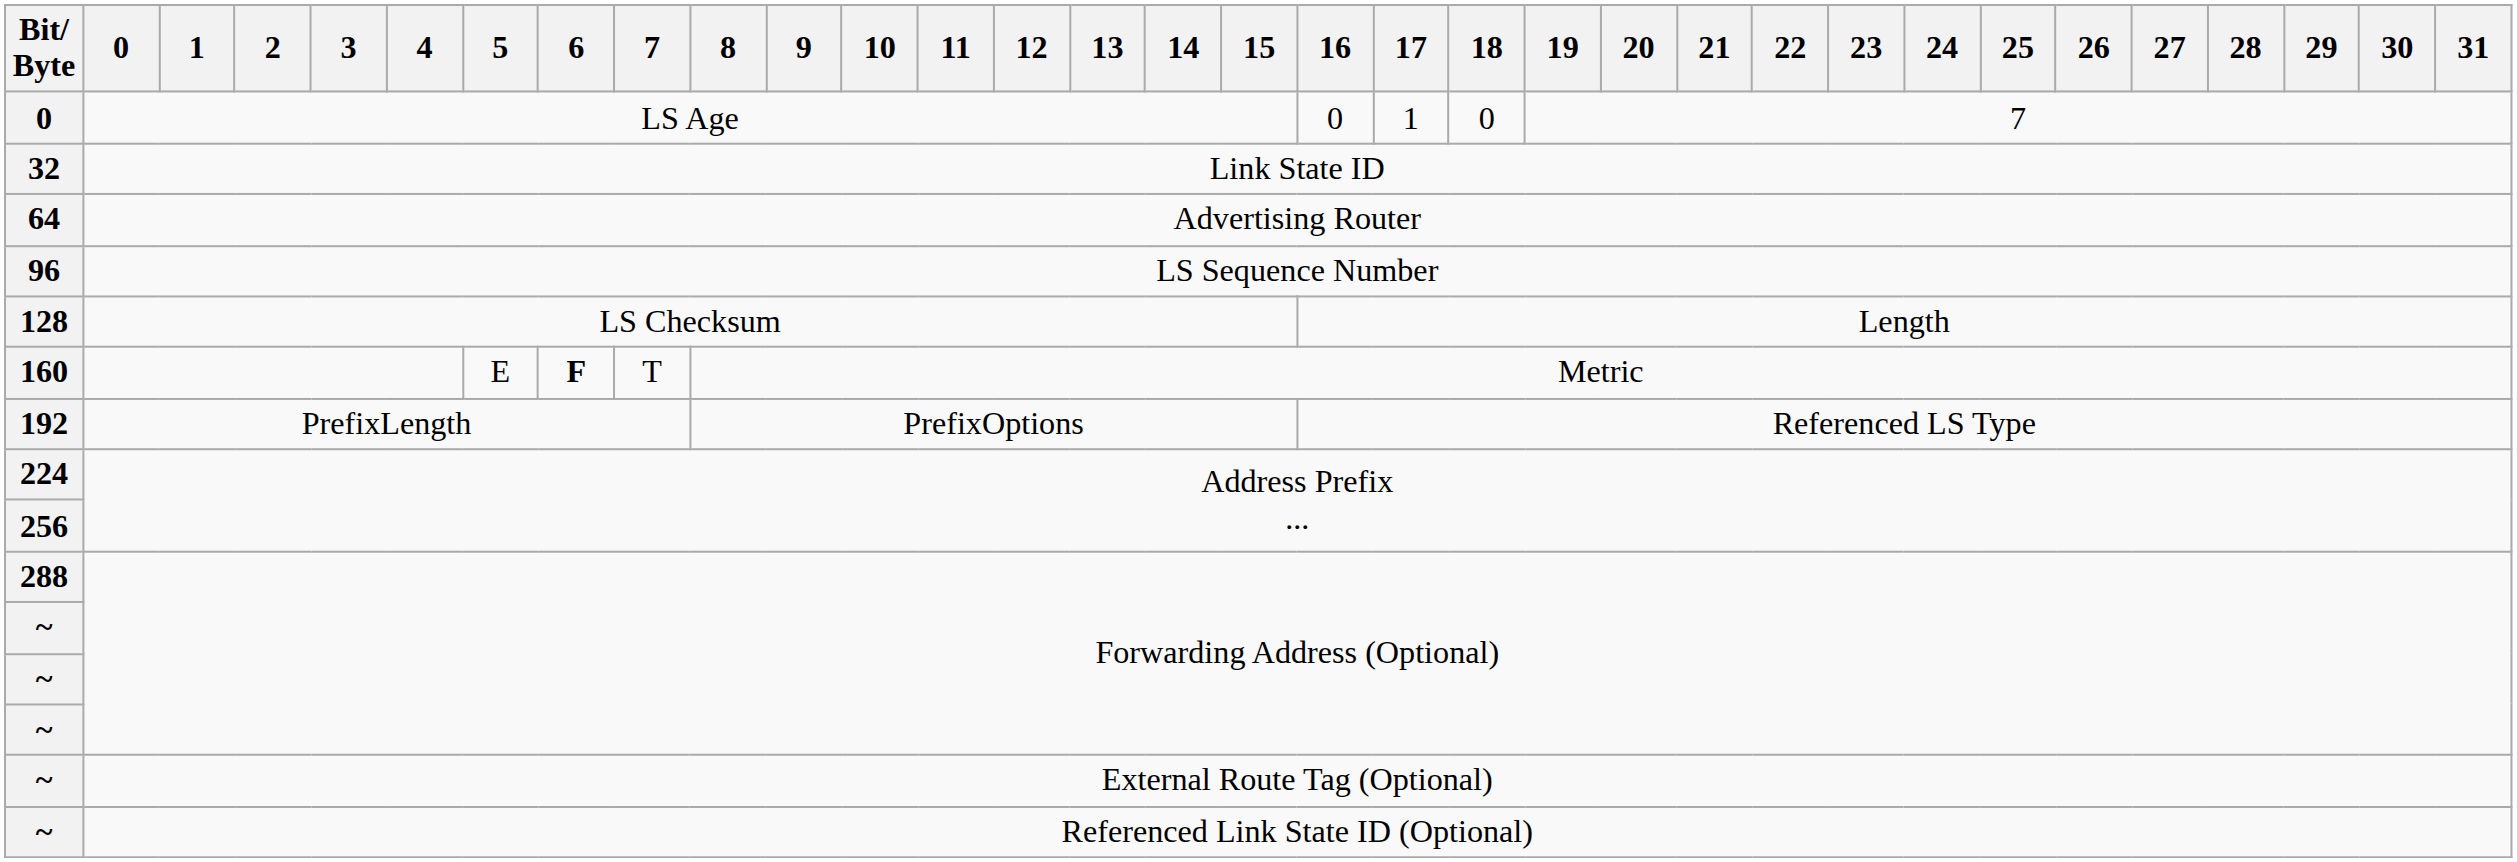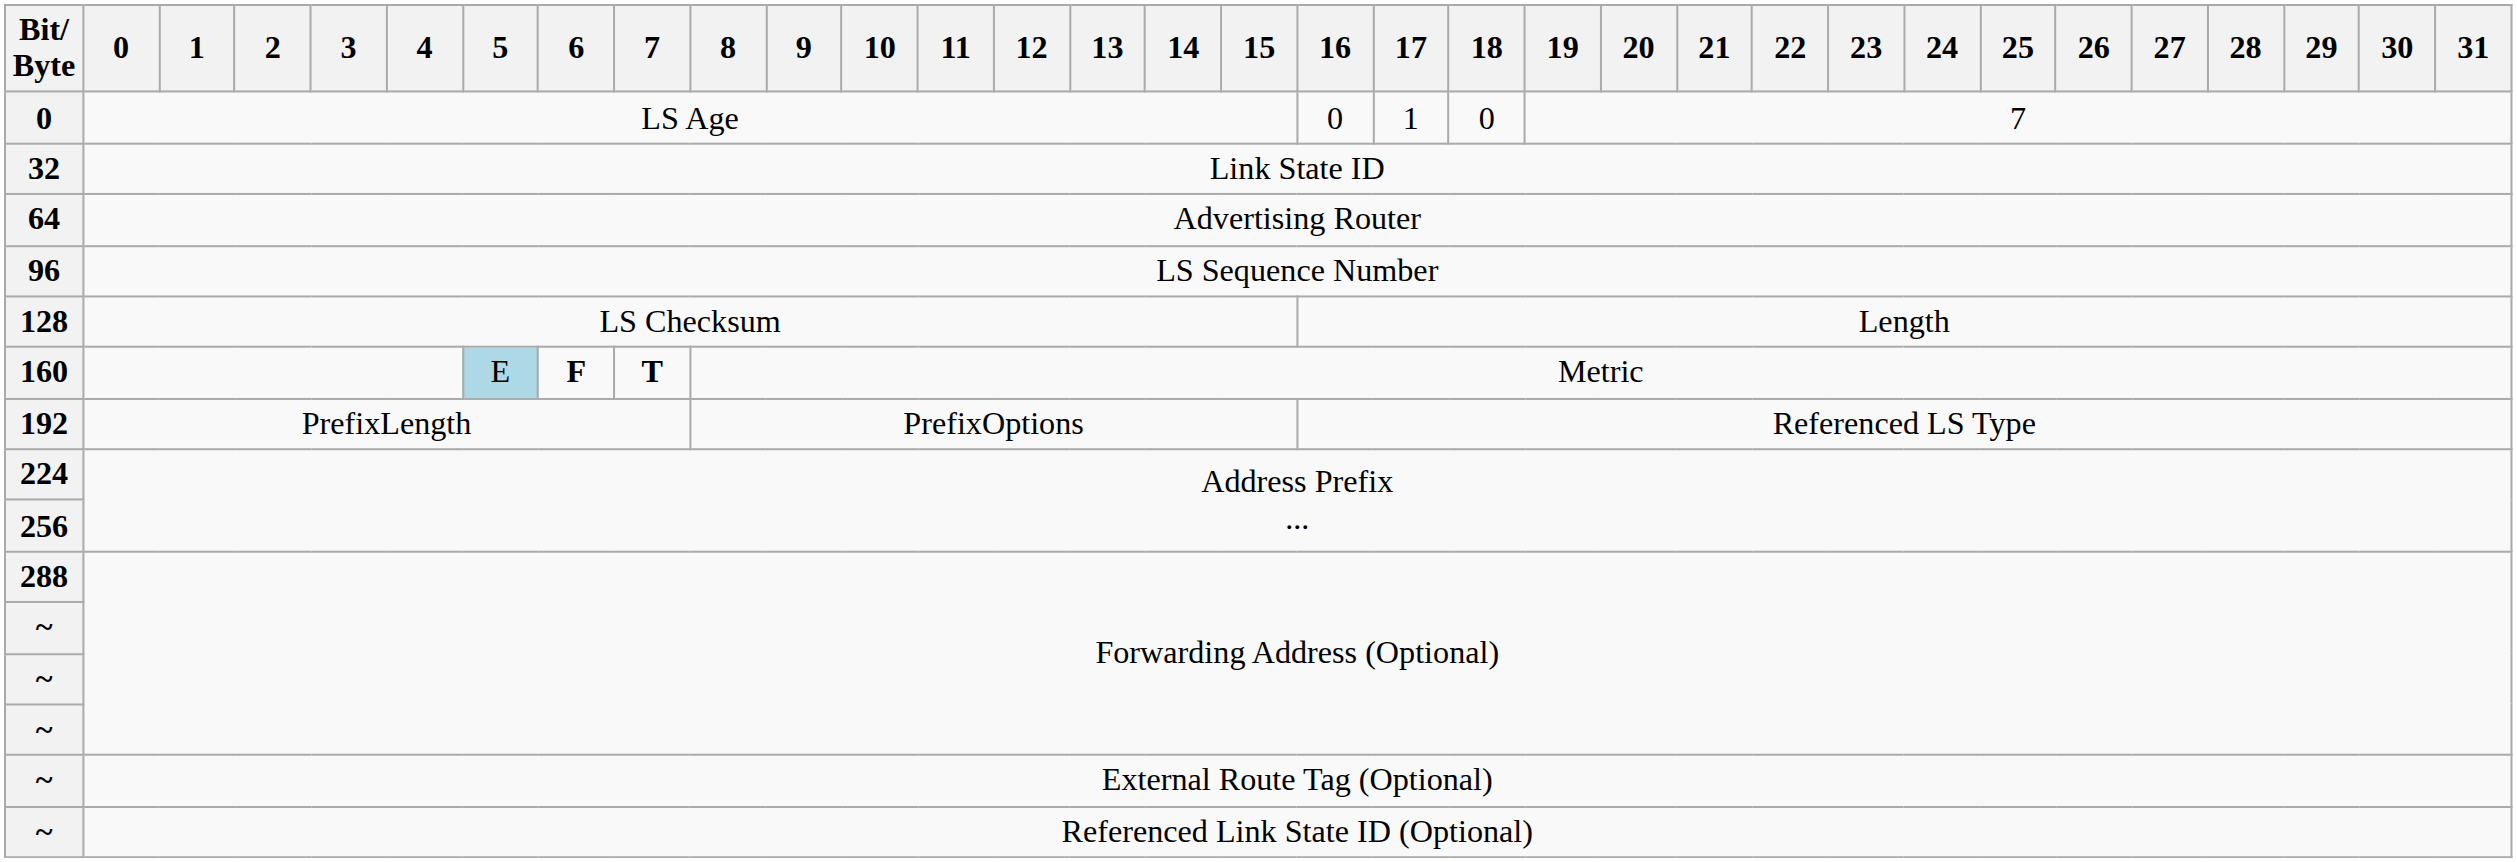(500, 372) no background -> (500, 372) lightblue background
(652, 372) normal -> (652, 372) bold
